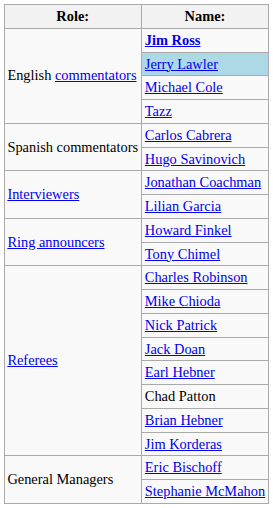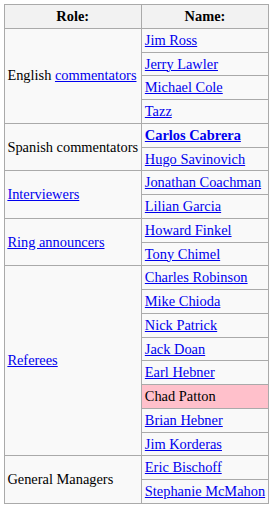(173, 40) bold -> (171, 40) normal
(181, 64) lightblue background -> (181, 64) no background
(188, 135) normal -> (193, 135) bold
(180, 396) no background -> (180, 396) pink background
